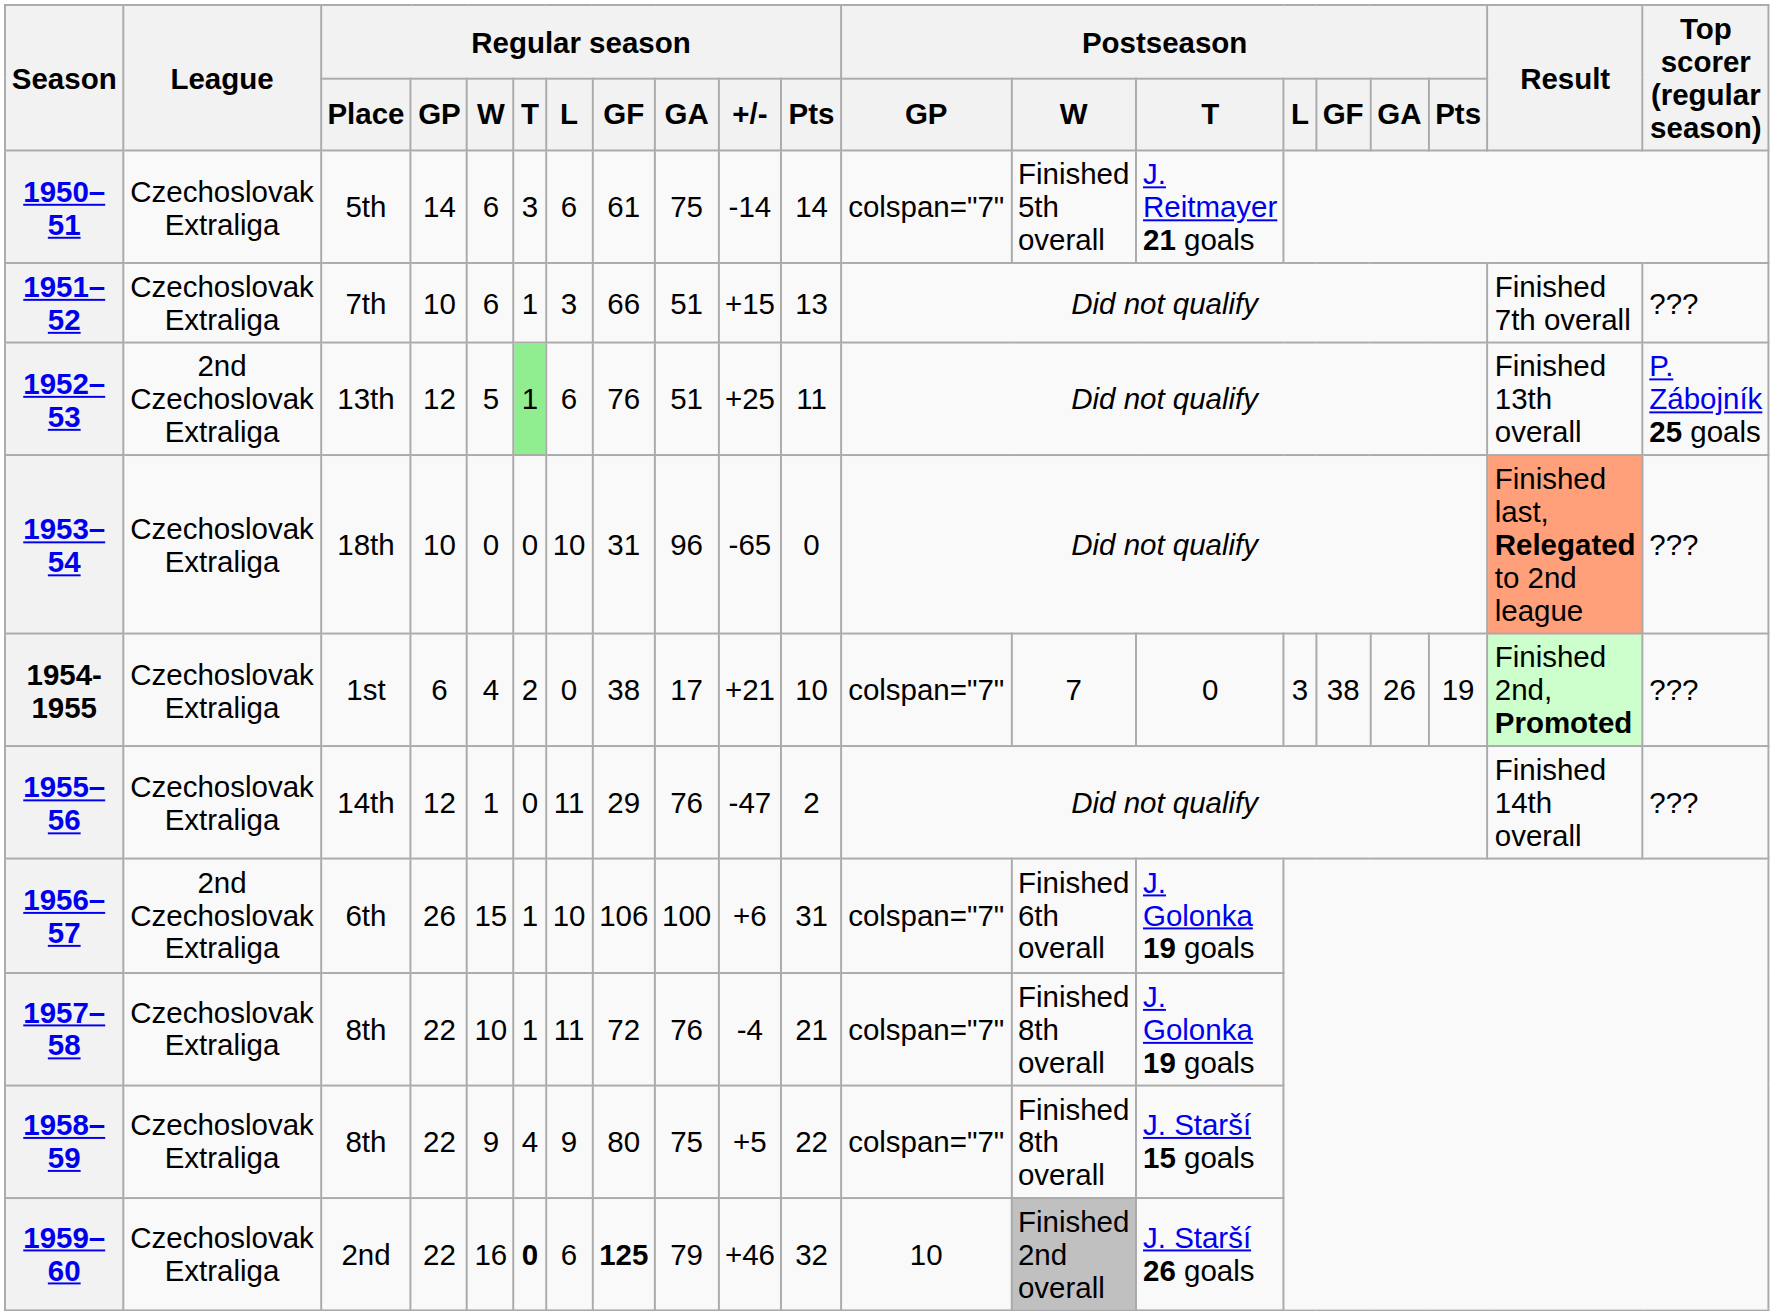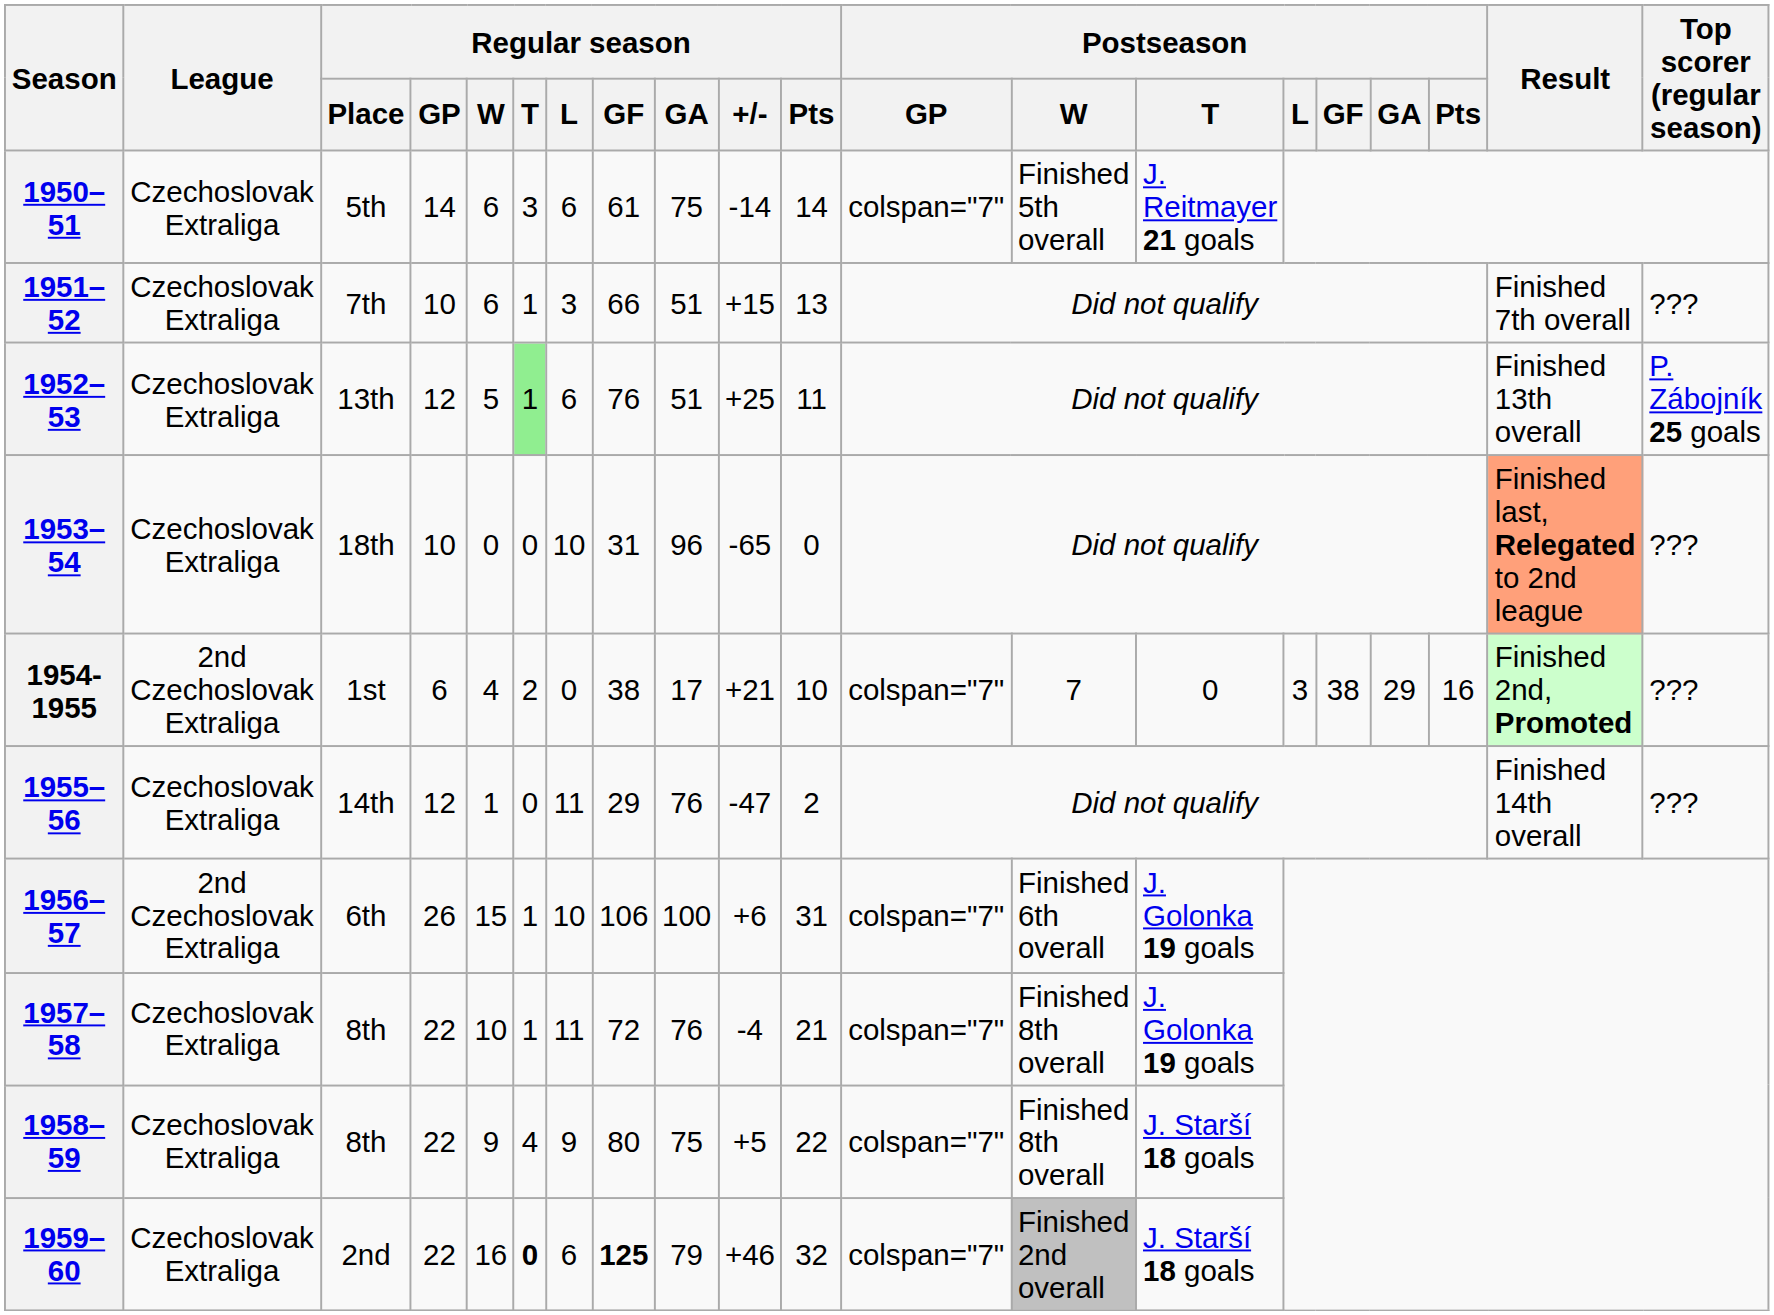(222, 399) 2nd Czechoslovak Extraliga -> (222, 399) Czechoslovak Extraliga
(222, 691) Czechoslovak Extraliga -> (222, 691) 2nd Czechoslovak Extraliga
(1399, 691) 26 -> (1399, 691) 29
(1458, 691) 19 -> (1458, 691) 16
(1199, 1141) J. Starší 15 goals -> (1199, 1141) J. Starší 18 goals
(926, 1254) 10 -> (926, 1254) colspan="7"
(1199, 1254) J. Starší 26 goals -> (1199, 1254) J. Starší 18 goals
